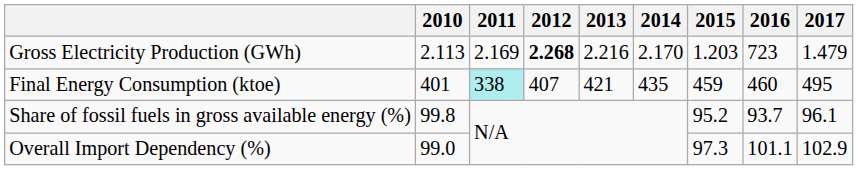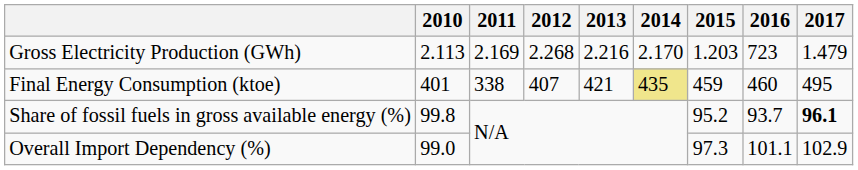(551, 52) bold -> (551, 52) normal
(489, 84) paleturquoise background -> (489, 84) no background
(653, 84) no background -> (653, 84) khaki background
(820, 116) normal -> (820, 116) bold
